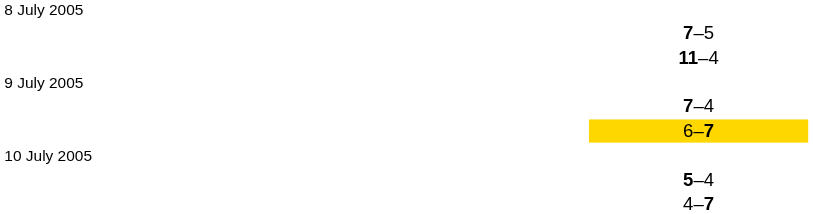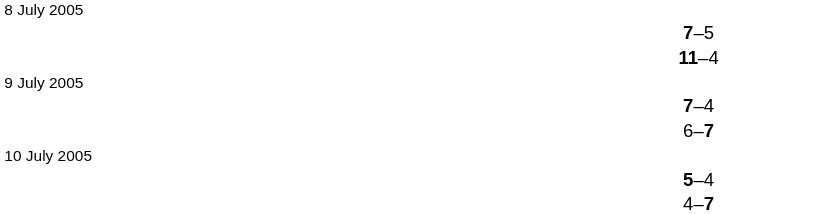(699, 130) gold background -> (699, 130) no background
